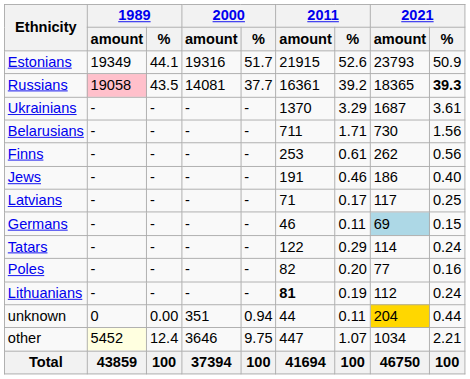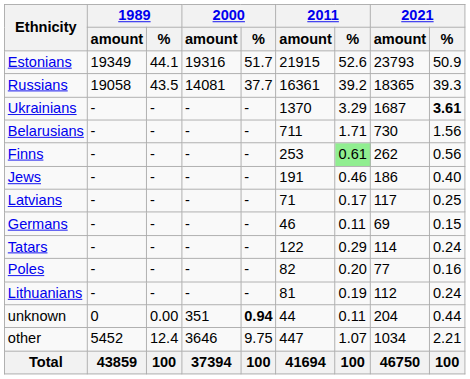(111, 85) pink background -> (111, 85) no background
(447, 85) bold -> (447, 85) normal
(447, 108) normal -> (447, 108) bold
(353, 154) no background -> (353, 154) lightgreen background
(382, 223) lightblue background -> (382, 223) no background
(287, 293) bold -> (287, 293) normal
(258, 316) normal -> (258, 316) bold
(386, 316) gold background -> (386, 316) no background
(107, 339) lightyellow background -> (107, 339) no background
